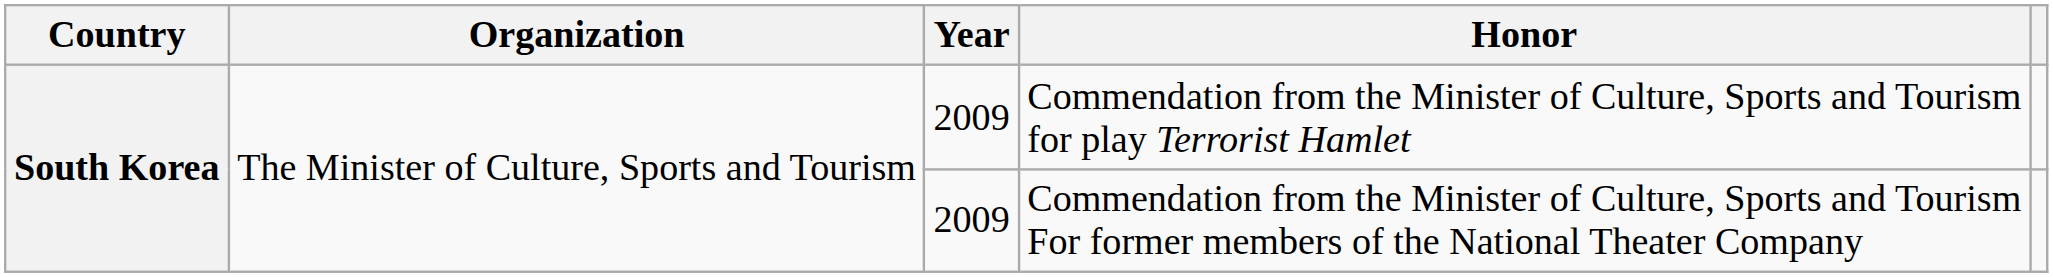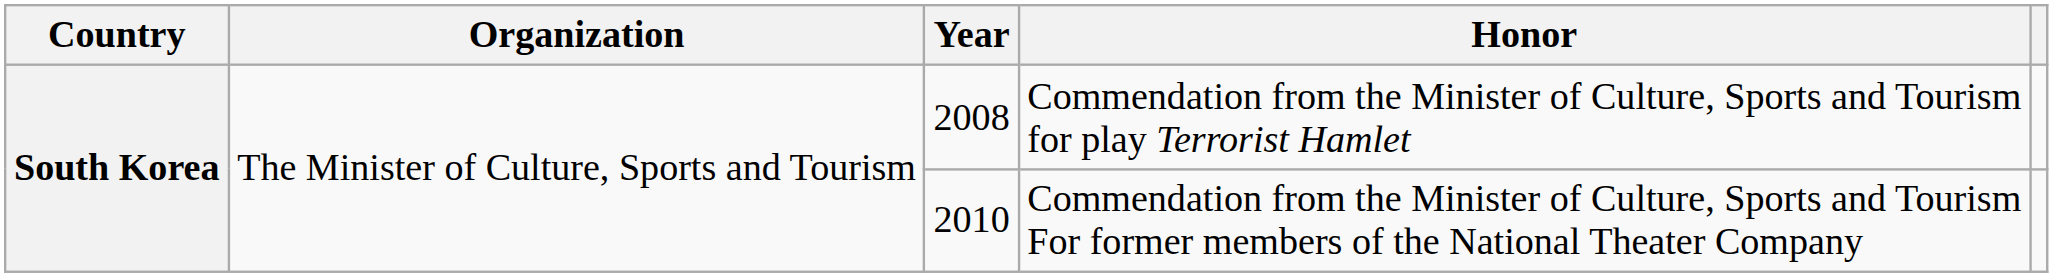(972, 116) 2009 -> (972, 116) 2008
(972, 219) 2009 -> (972, 219) 2010
